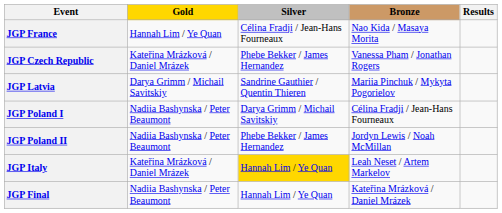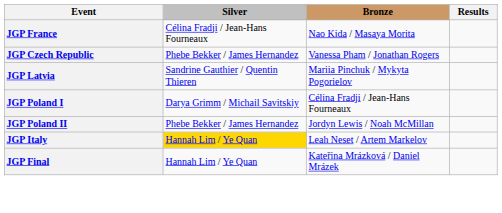- column: (183, 12)
